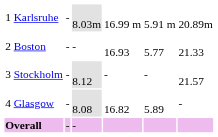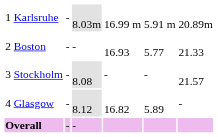(82, 81) 8.12 -> (82, 81) 8.08
(82, 109) 8.08 -> (82, 109) 8.12
